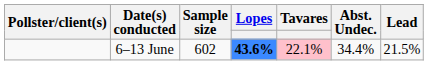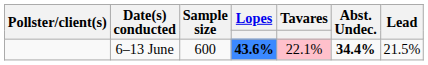(205, 50) 602 -> (205, 50) 600
(356, 50) normal -> (356, 50) bold
